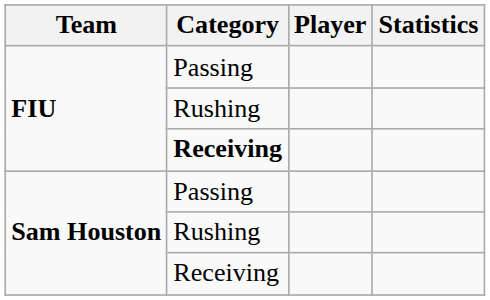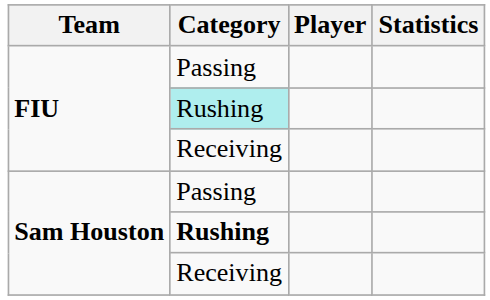(217, 107) no background -> (220, 107) paleturquoise background
(228, 149) bold -> (229, 149) normal
(217, 232) normal -> (223, 232) bold
